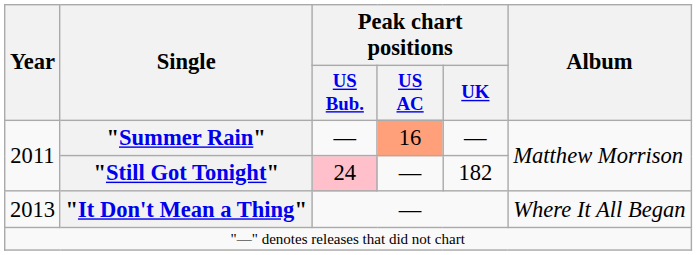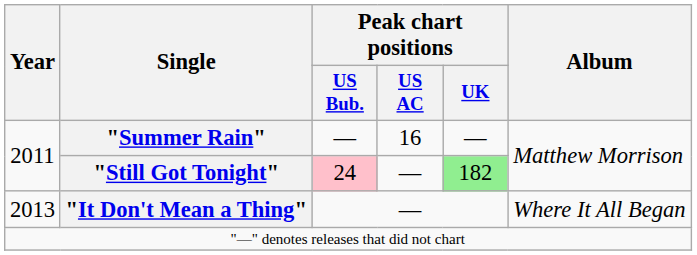(410, 137) lightsalmon background -> (410, 137) no background
(475, 173) no background -> (475, 173) lightgreen background
